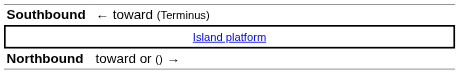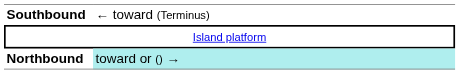(138, 58) no background -> (138, 58) paleturquoise background
